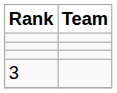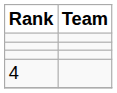(14, 73) 3 -> (14, 73) 4
